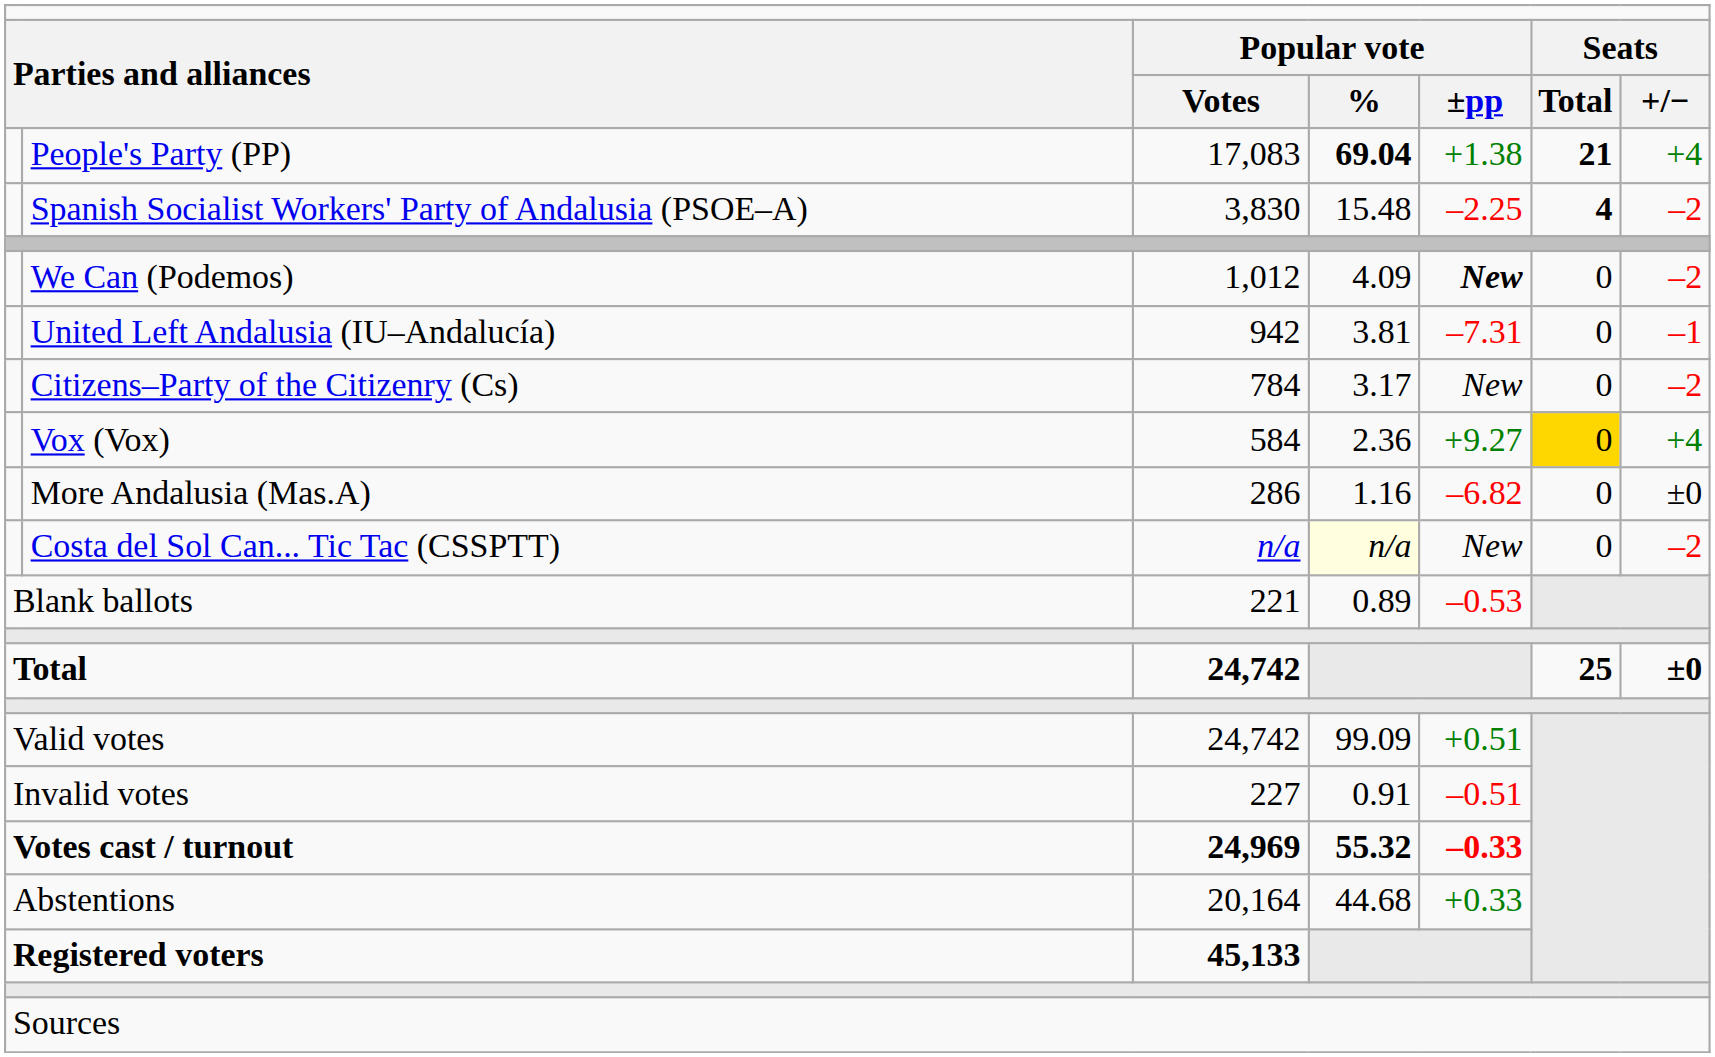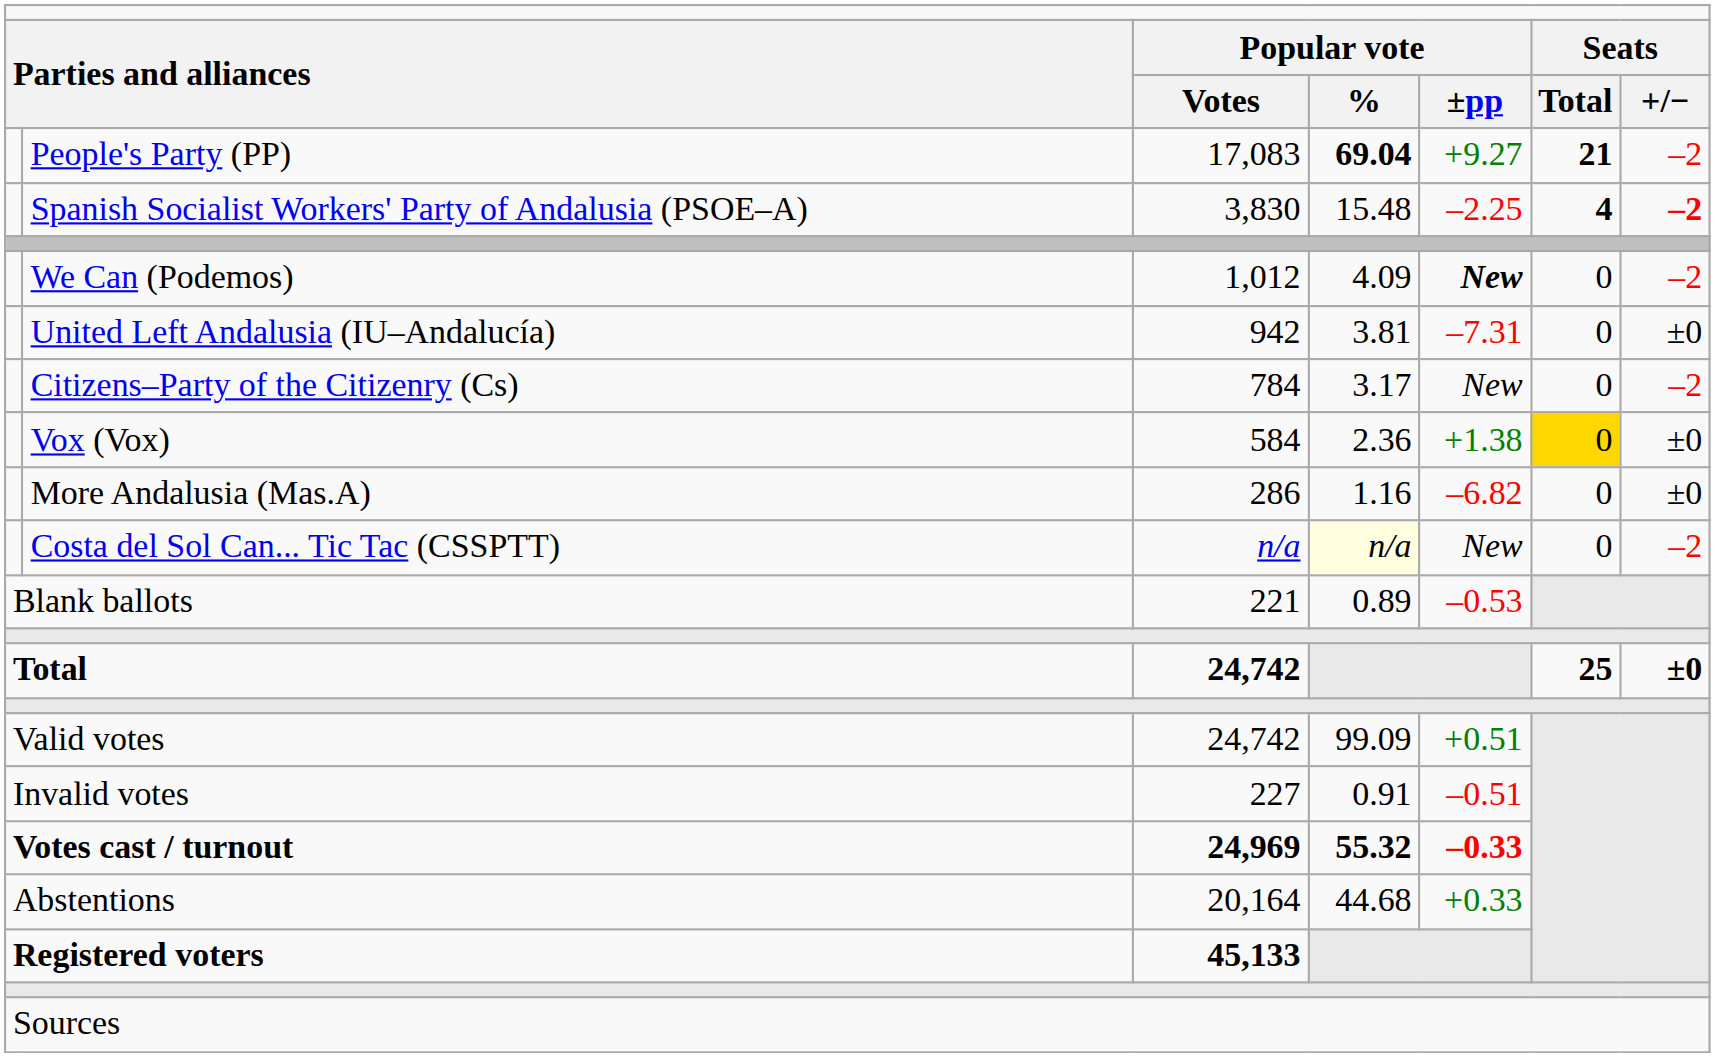(1483, 154) +1.38 -> (1483, 154) +9.27
(1684, 154) +4 -> (1685, 154) –2
(1685, 208) normal -> (1685, 208) bold
(1685, 331) –1 -> (1684, 331) ±0
(1483, 439) +9.27 -> (1483, 439) +1.38
(1684, 439) +4 -> (1684, 439) ±0
